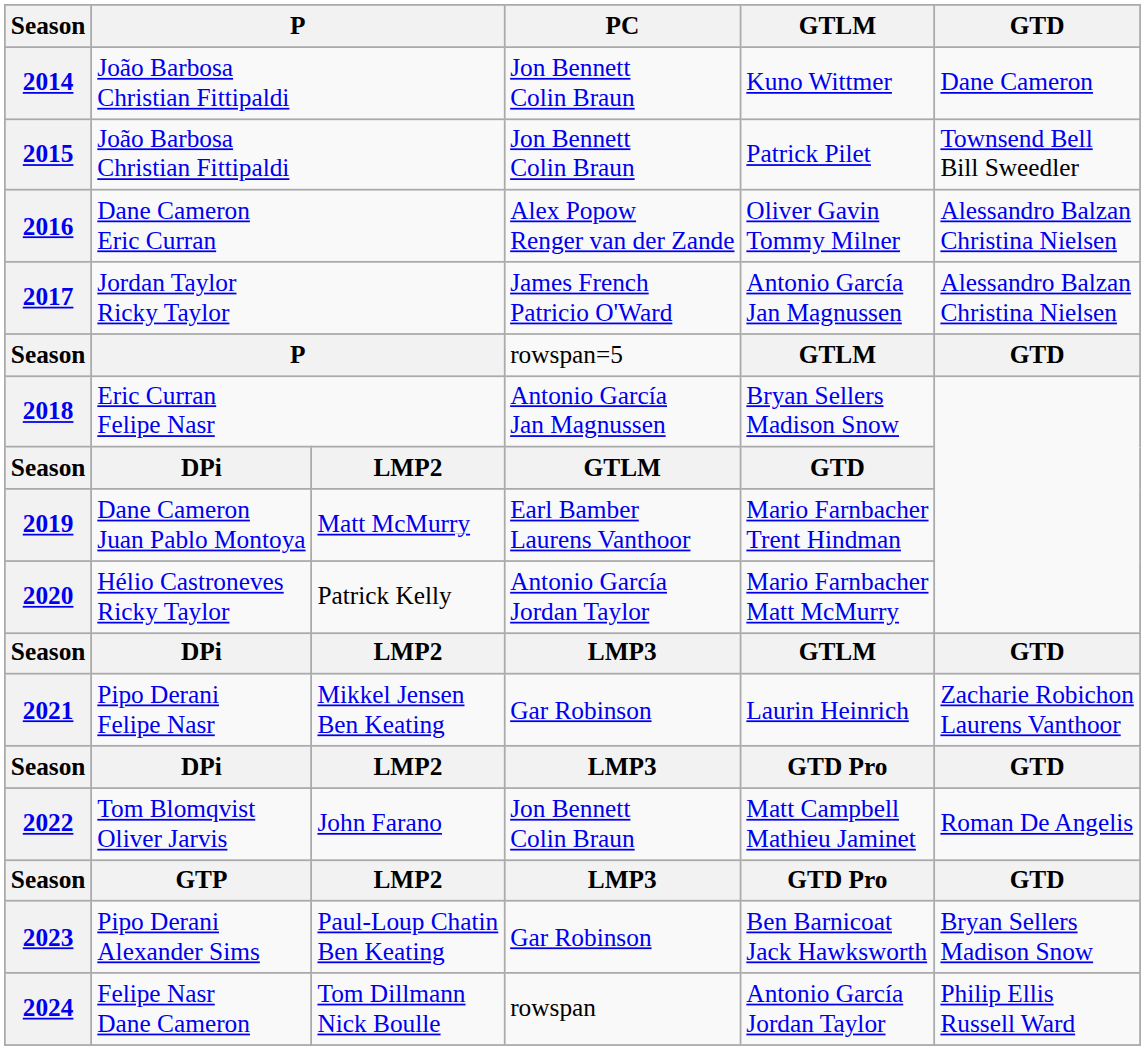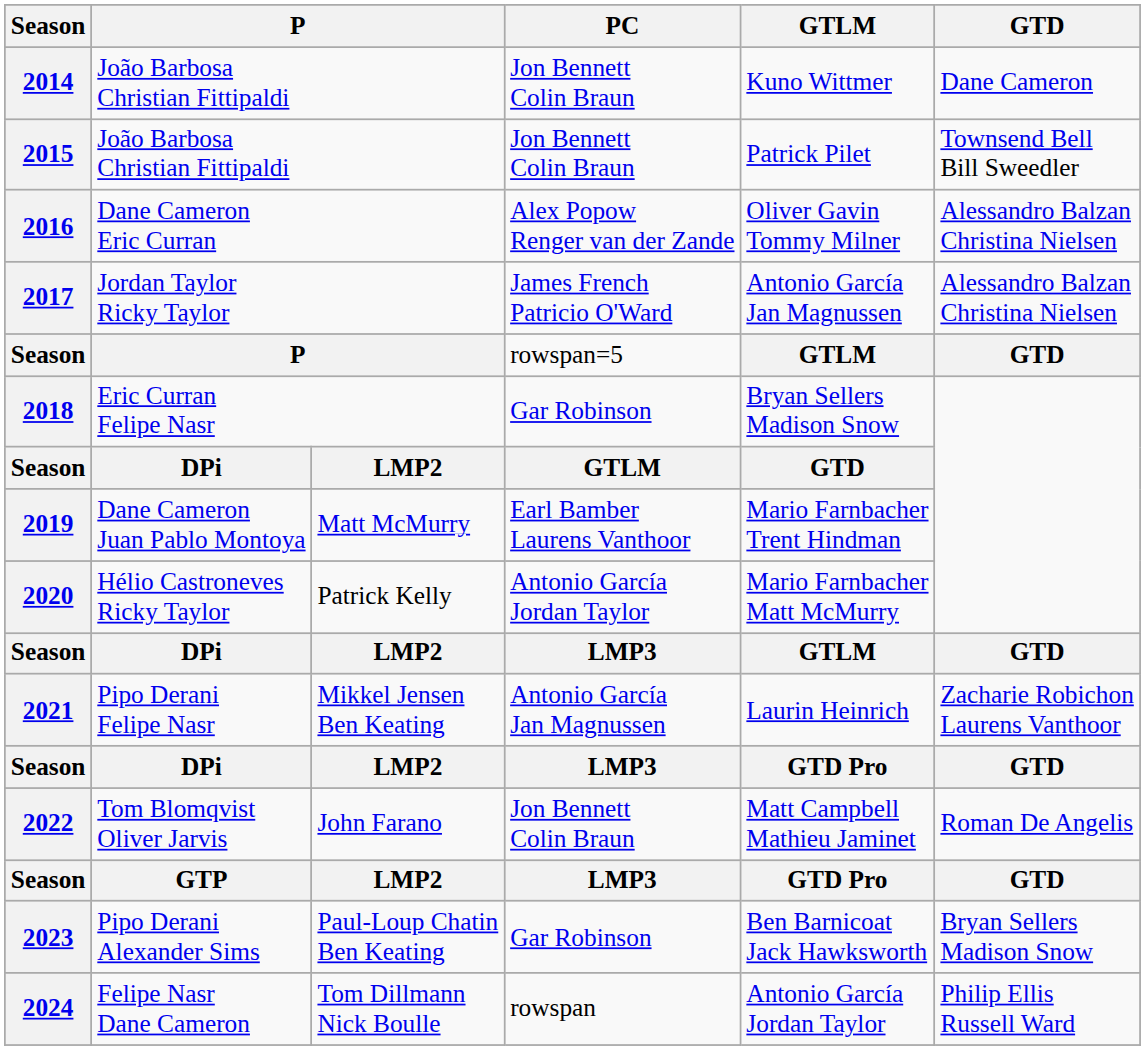(589, 411) Antonio García Jan Magnussen -> (581, 411) Gar Robinson
(581, 709) Gar Robinson -> (589, 709) Antonio García Jan Magnussen
